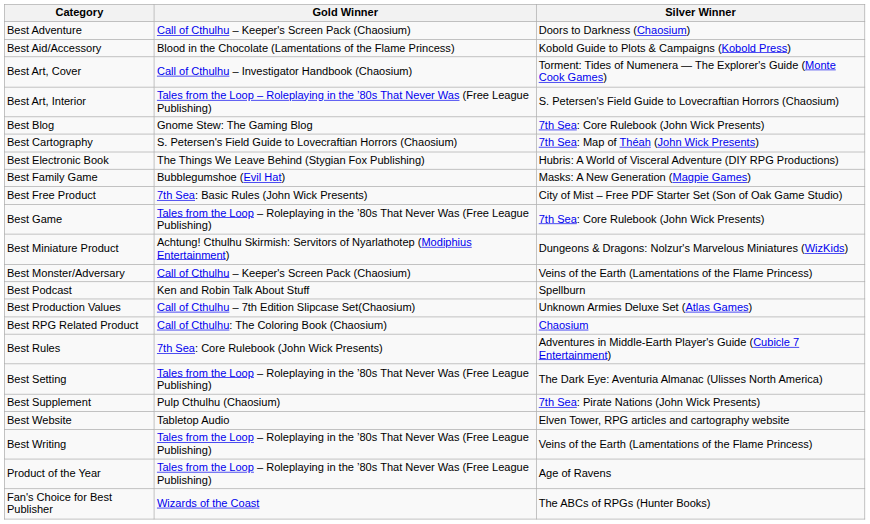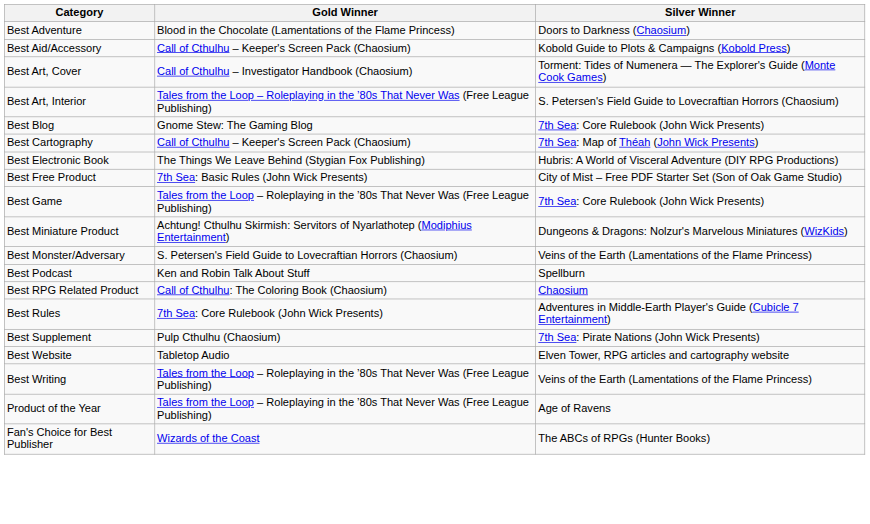(284, 30) Call of Cthulhu – Keeper's Screen Pack (Chaosium) -> (306, 30) Blood in the Chocolate (Lamentations of the Flame Princess)
(306, 48) Blood in the Chocolate (Lamentations of the Flame Princess) -> (284, 48) Call of Cthulhu – Keeper's Screen Pack (Chaosium)
(307, 143) S. Petersen's Field Guide to Lovecraftian Horrors (Chaosium) -> (284, 143) Call of Cthulhu – Keeper's Screen Pack (Chaosium)
- row: (52, 178)
(284, 273) Call of Cthulhu – Keeper's Screen Pack (Chaosium) -> (307, 255) S. Petersen's Field Guide to Lovecraftian Horrors (Chaosium)
- row: (64, 308)
- row: (37, 379)
